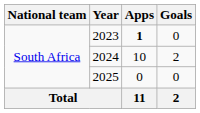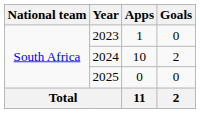(139, 35) bold -> (139, 35) normal
